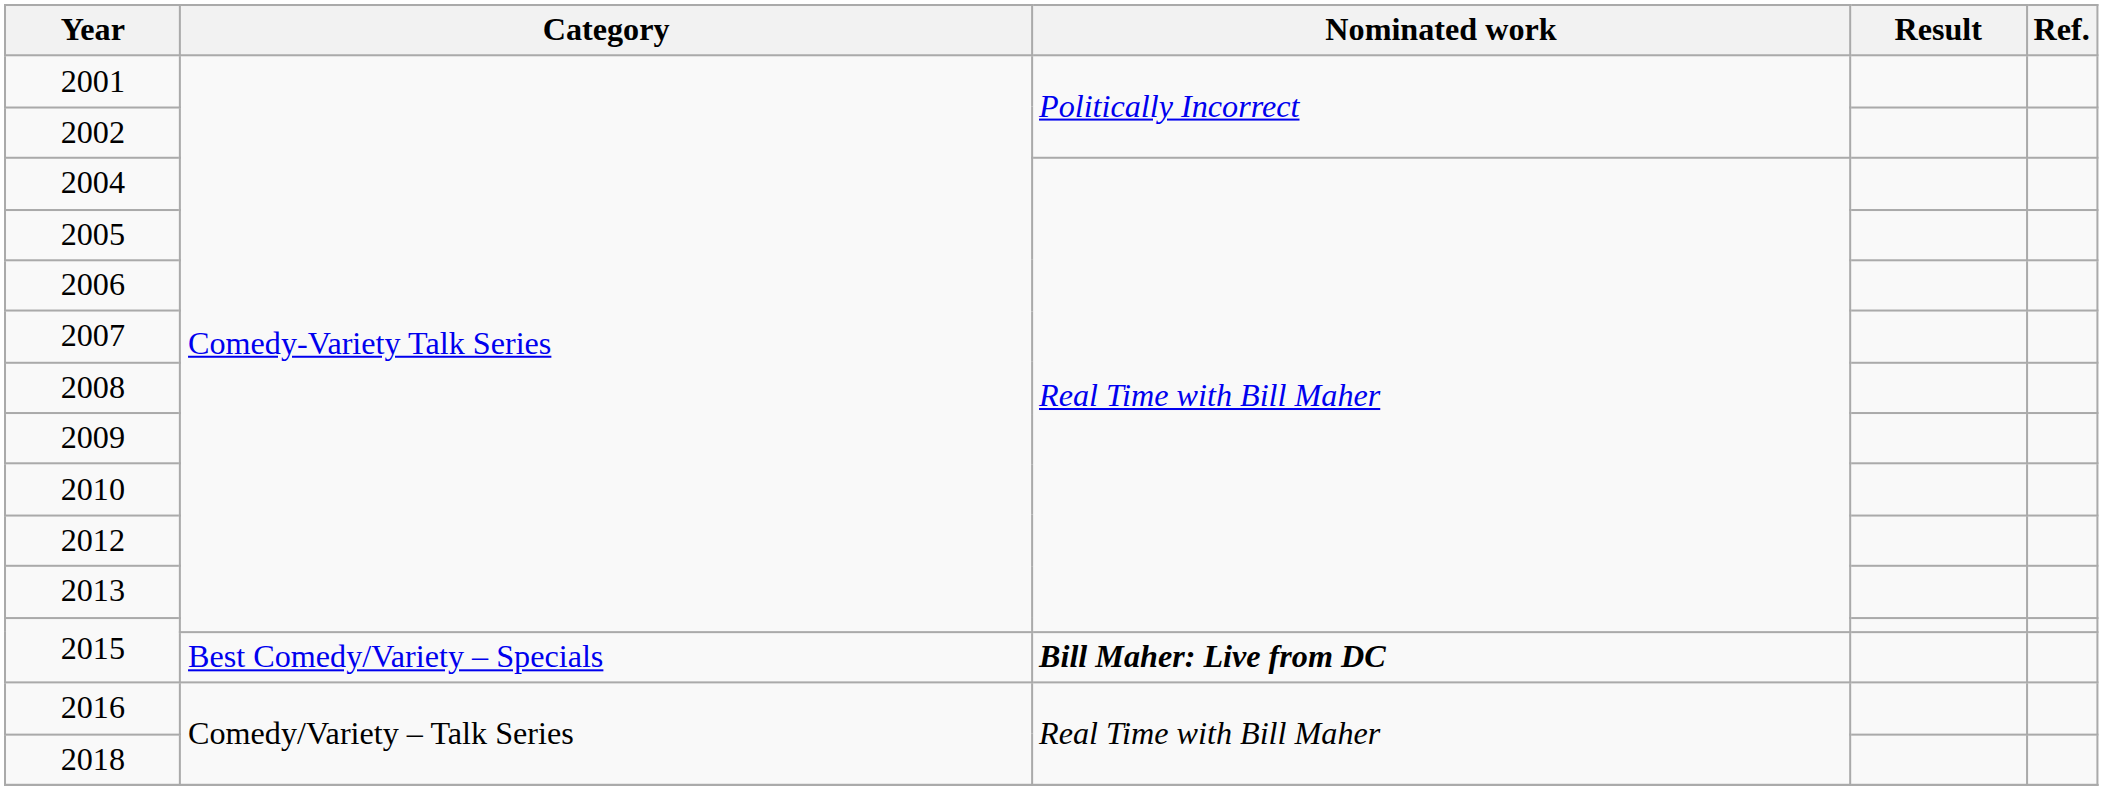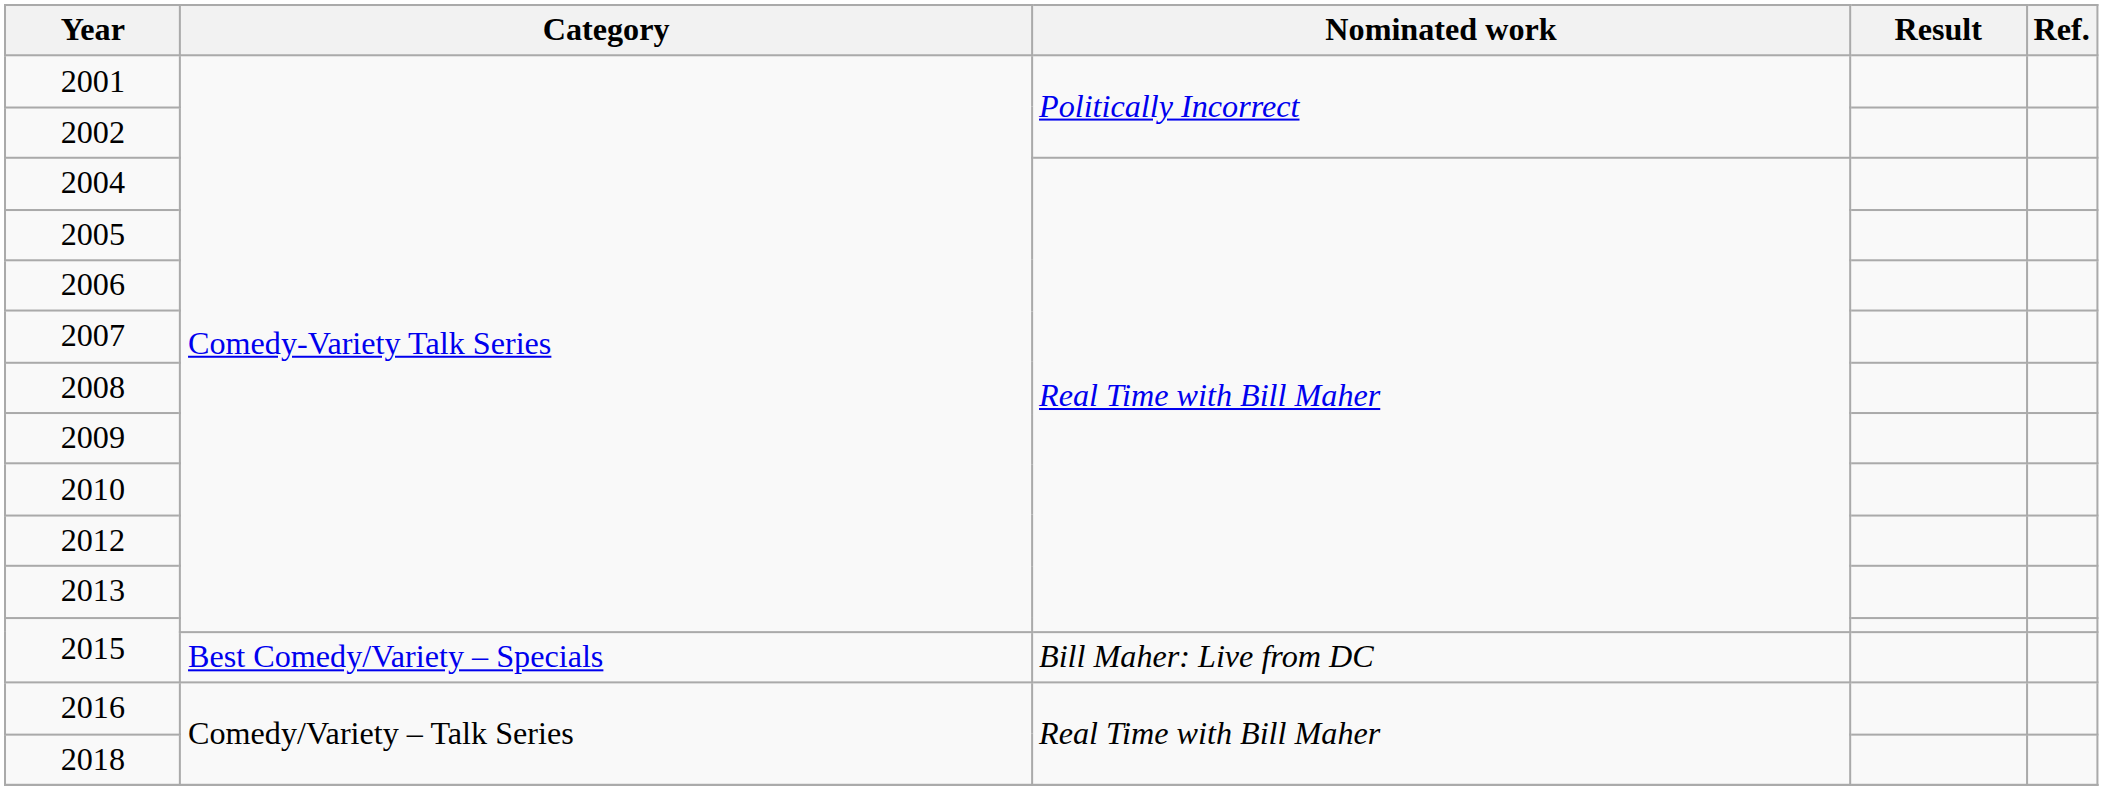(1212, 656) bold -> (1206, 656) normal
